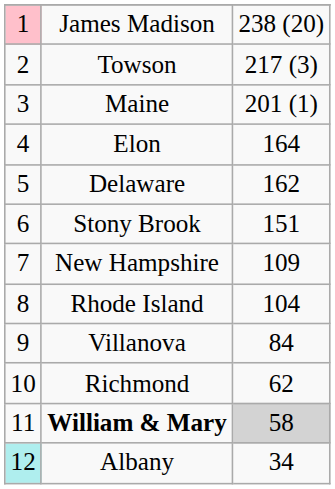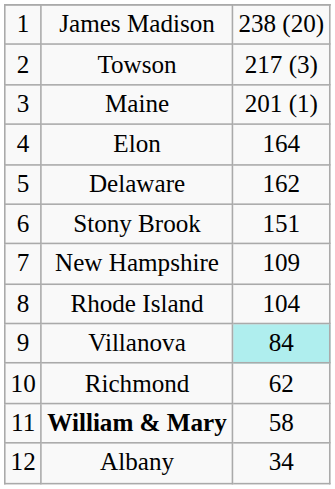(23, 24) pink background -> (23, 24) no background
(281, 343) no background -> (281, 343) paleturquoise background
(281, 422) lightgrey background -> (281, 422) no background
(23, 462) paleturquoise background -> (23, 462) no background
